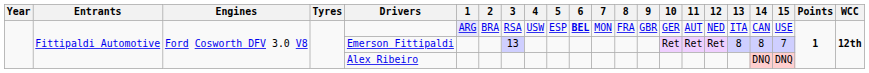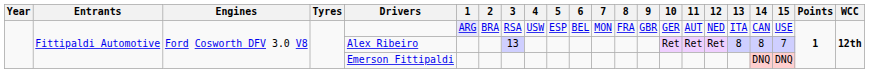(581, 29) bold -> (581, 29) normal
(400, 45) Emerson Fittipaldi -> (383, 45) Alex Ribeiro
(383, 61) Alex Ribeiro -> (400, 61) Emerson Fittipaldi
